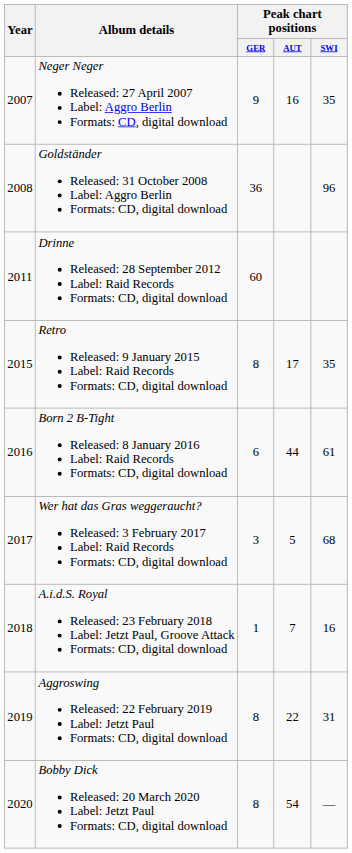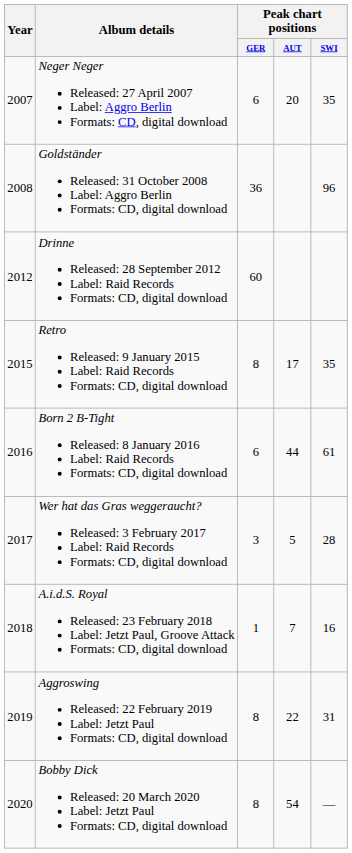(256, 100) 9 -> (256, 100) 6
(292, 100) 16 -> (292, 100) 20
(20, 276) 2011 -> (20, 276) 2012
(329, 540) 68 -> (329, 540) 28
